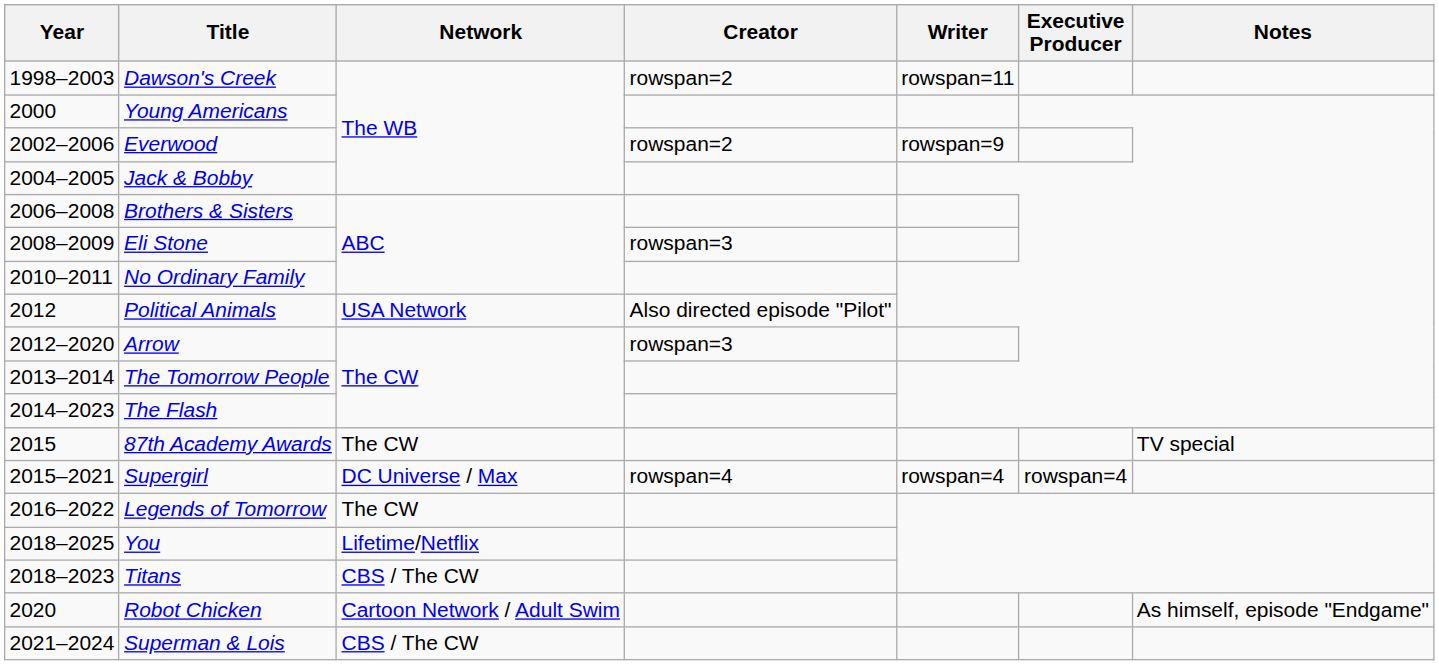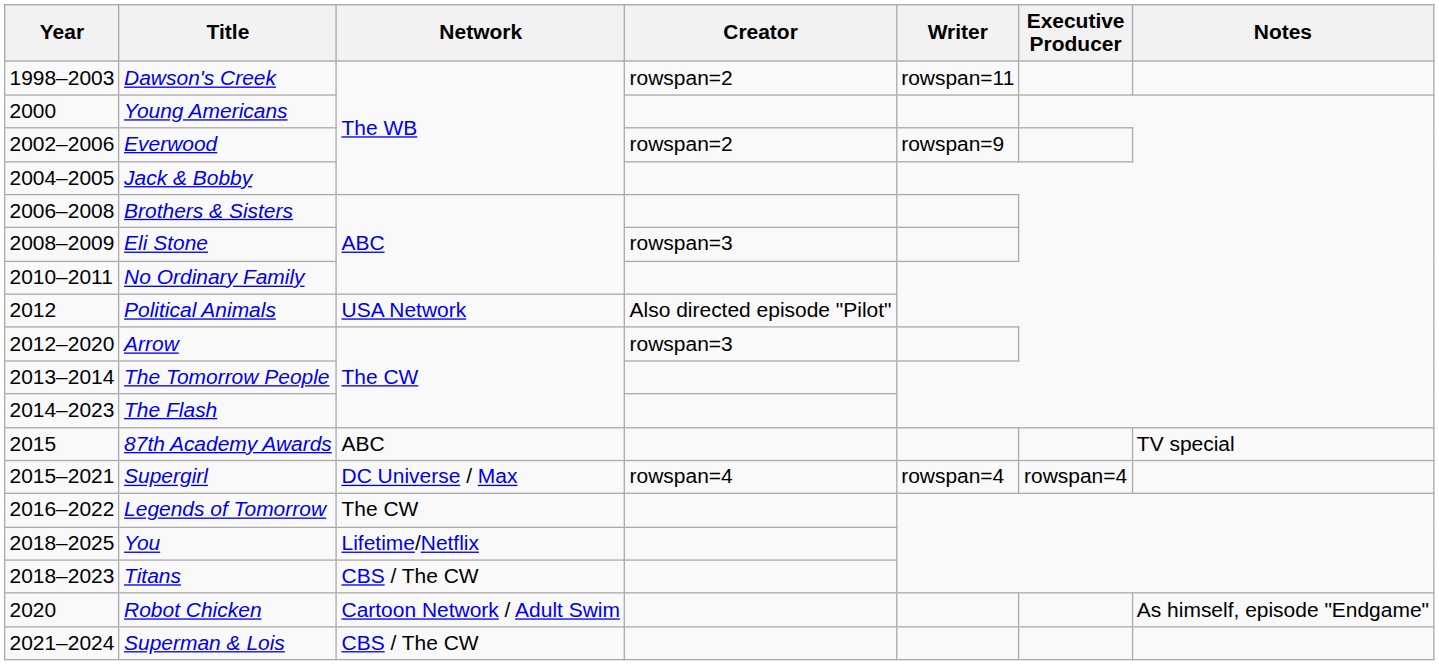(380, 443) The CW -> (363, 443) ABC
